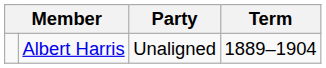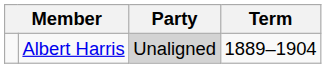(175, 48) no background -> (175, 48) lightgrey background
